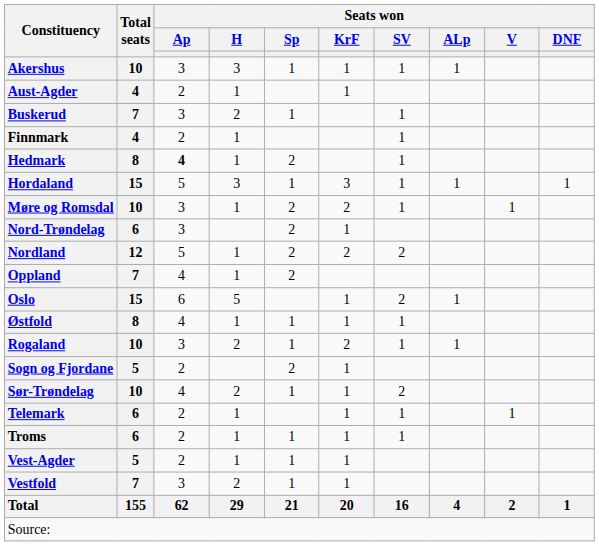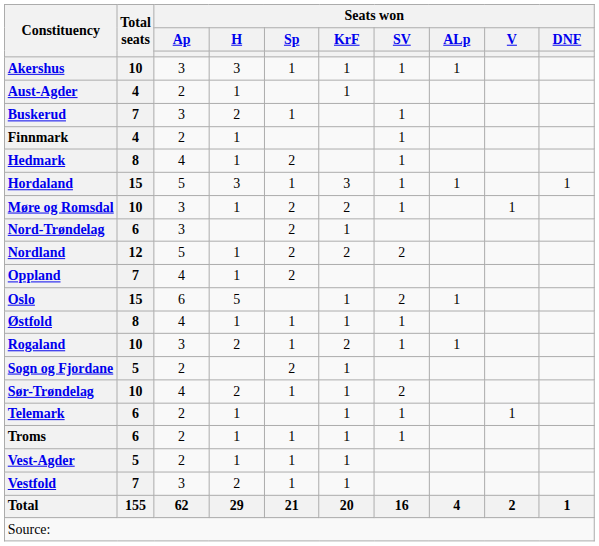(182, 161) bold -> (182, 161) normal
